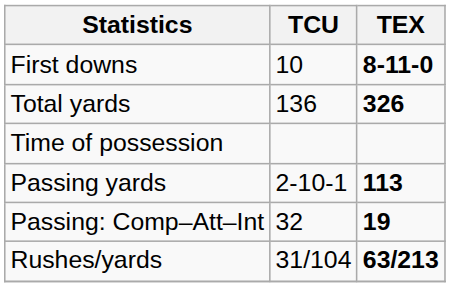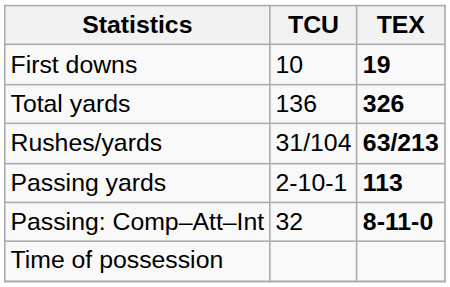(398, 64) 8-11-0 -> (377, 64) 19
rows swapped: (86, 260) <-> (117, 142)
(377, 221) 19 -> (398, 221) 8-11-0
